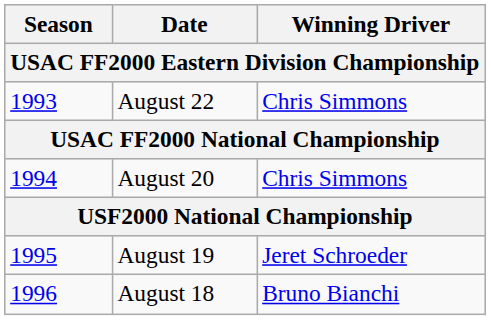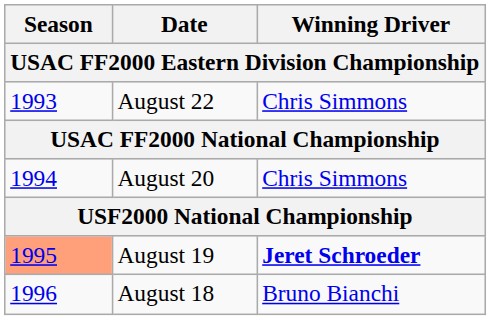(34, 255) no background -> (34, 255) lightsalmon background
(335, 255) normal -> (341, 255) bold
